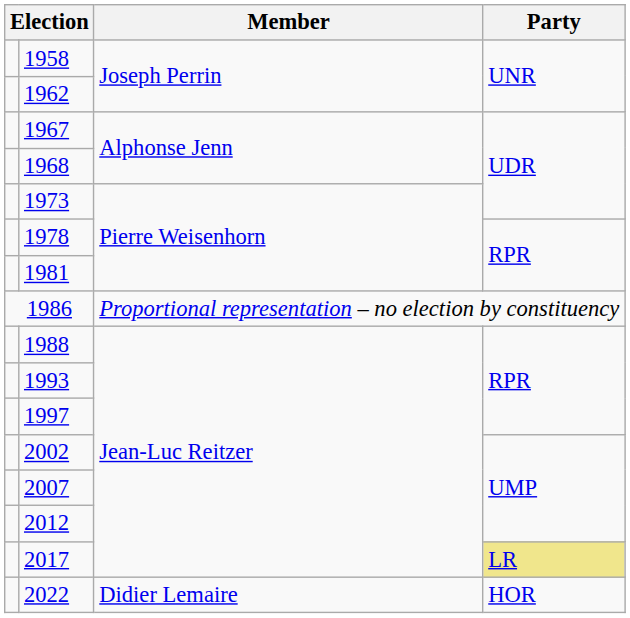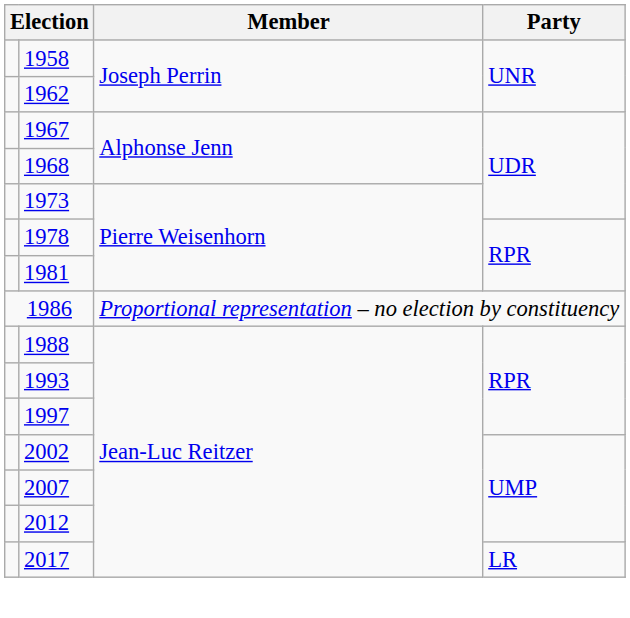(503, 559) khaki background -> (503, 559) no background
- row: (47, 594)
